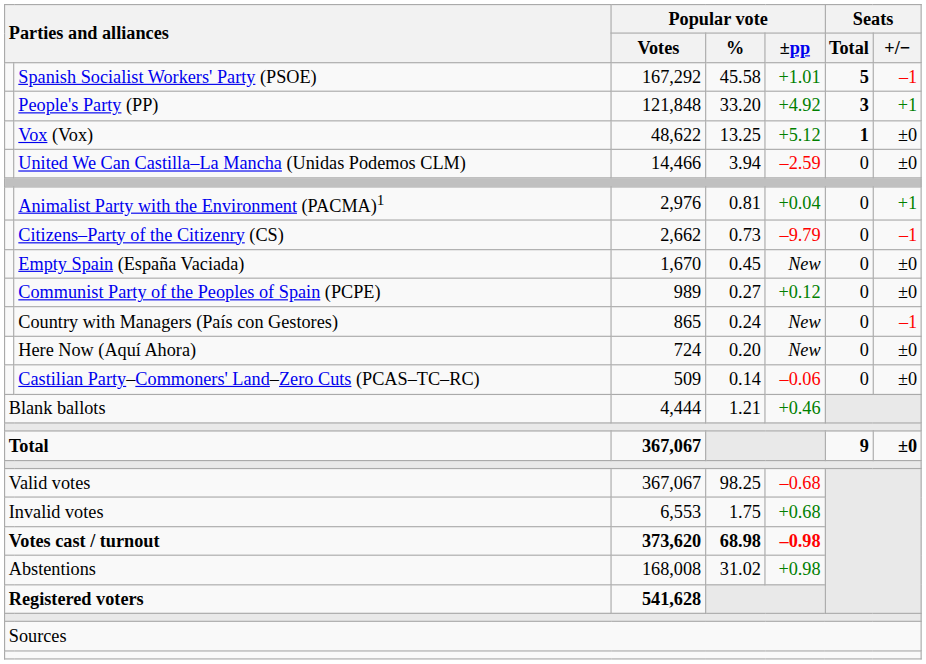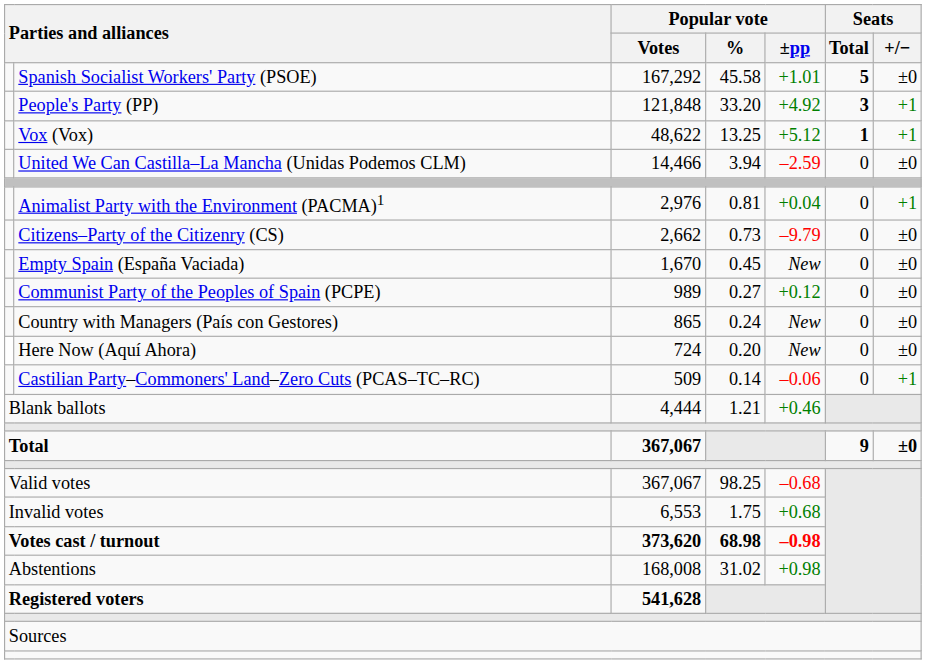(908, 76) –1 -> (908, 76) ±0
(908, 134) ±0 -> (908, 134) +1
(908, 234) –1 -> (908, 234) ±0
(908, 321) –1 -> (908, 321) ±0
(908, 379) ±0 -> (908, 379) +1
